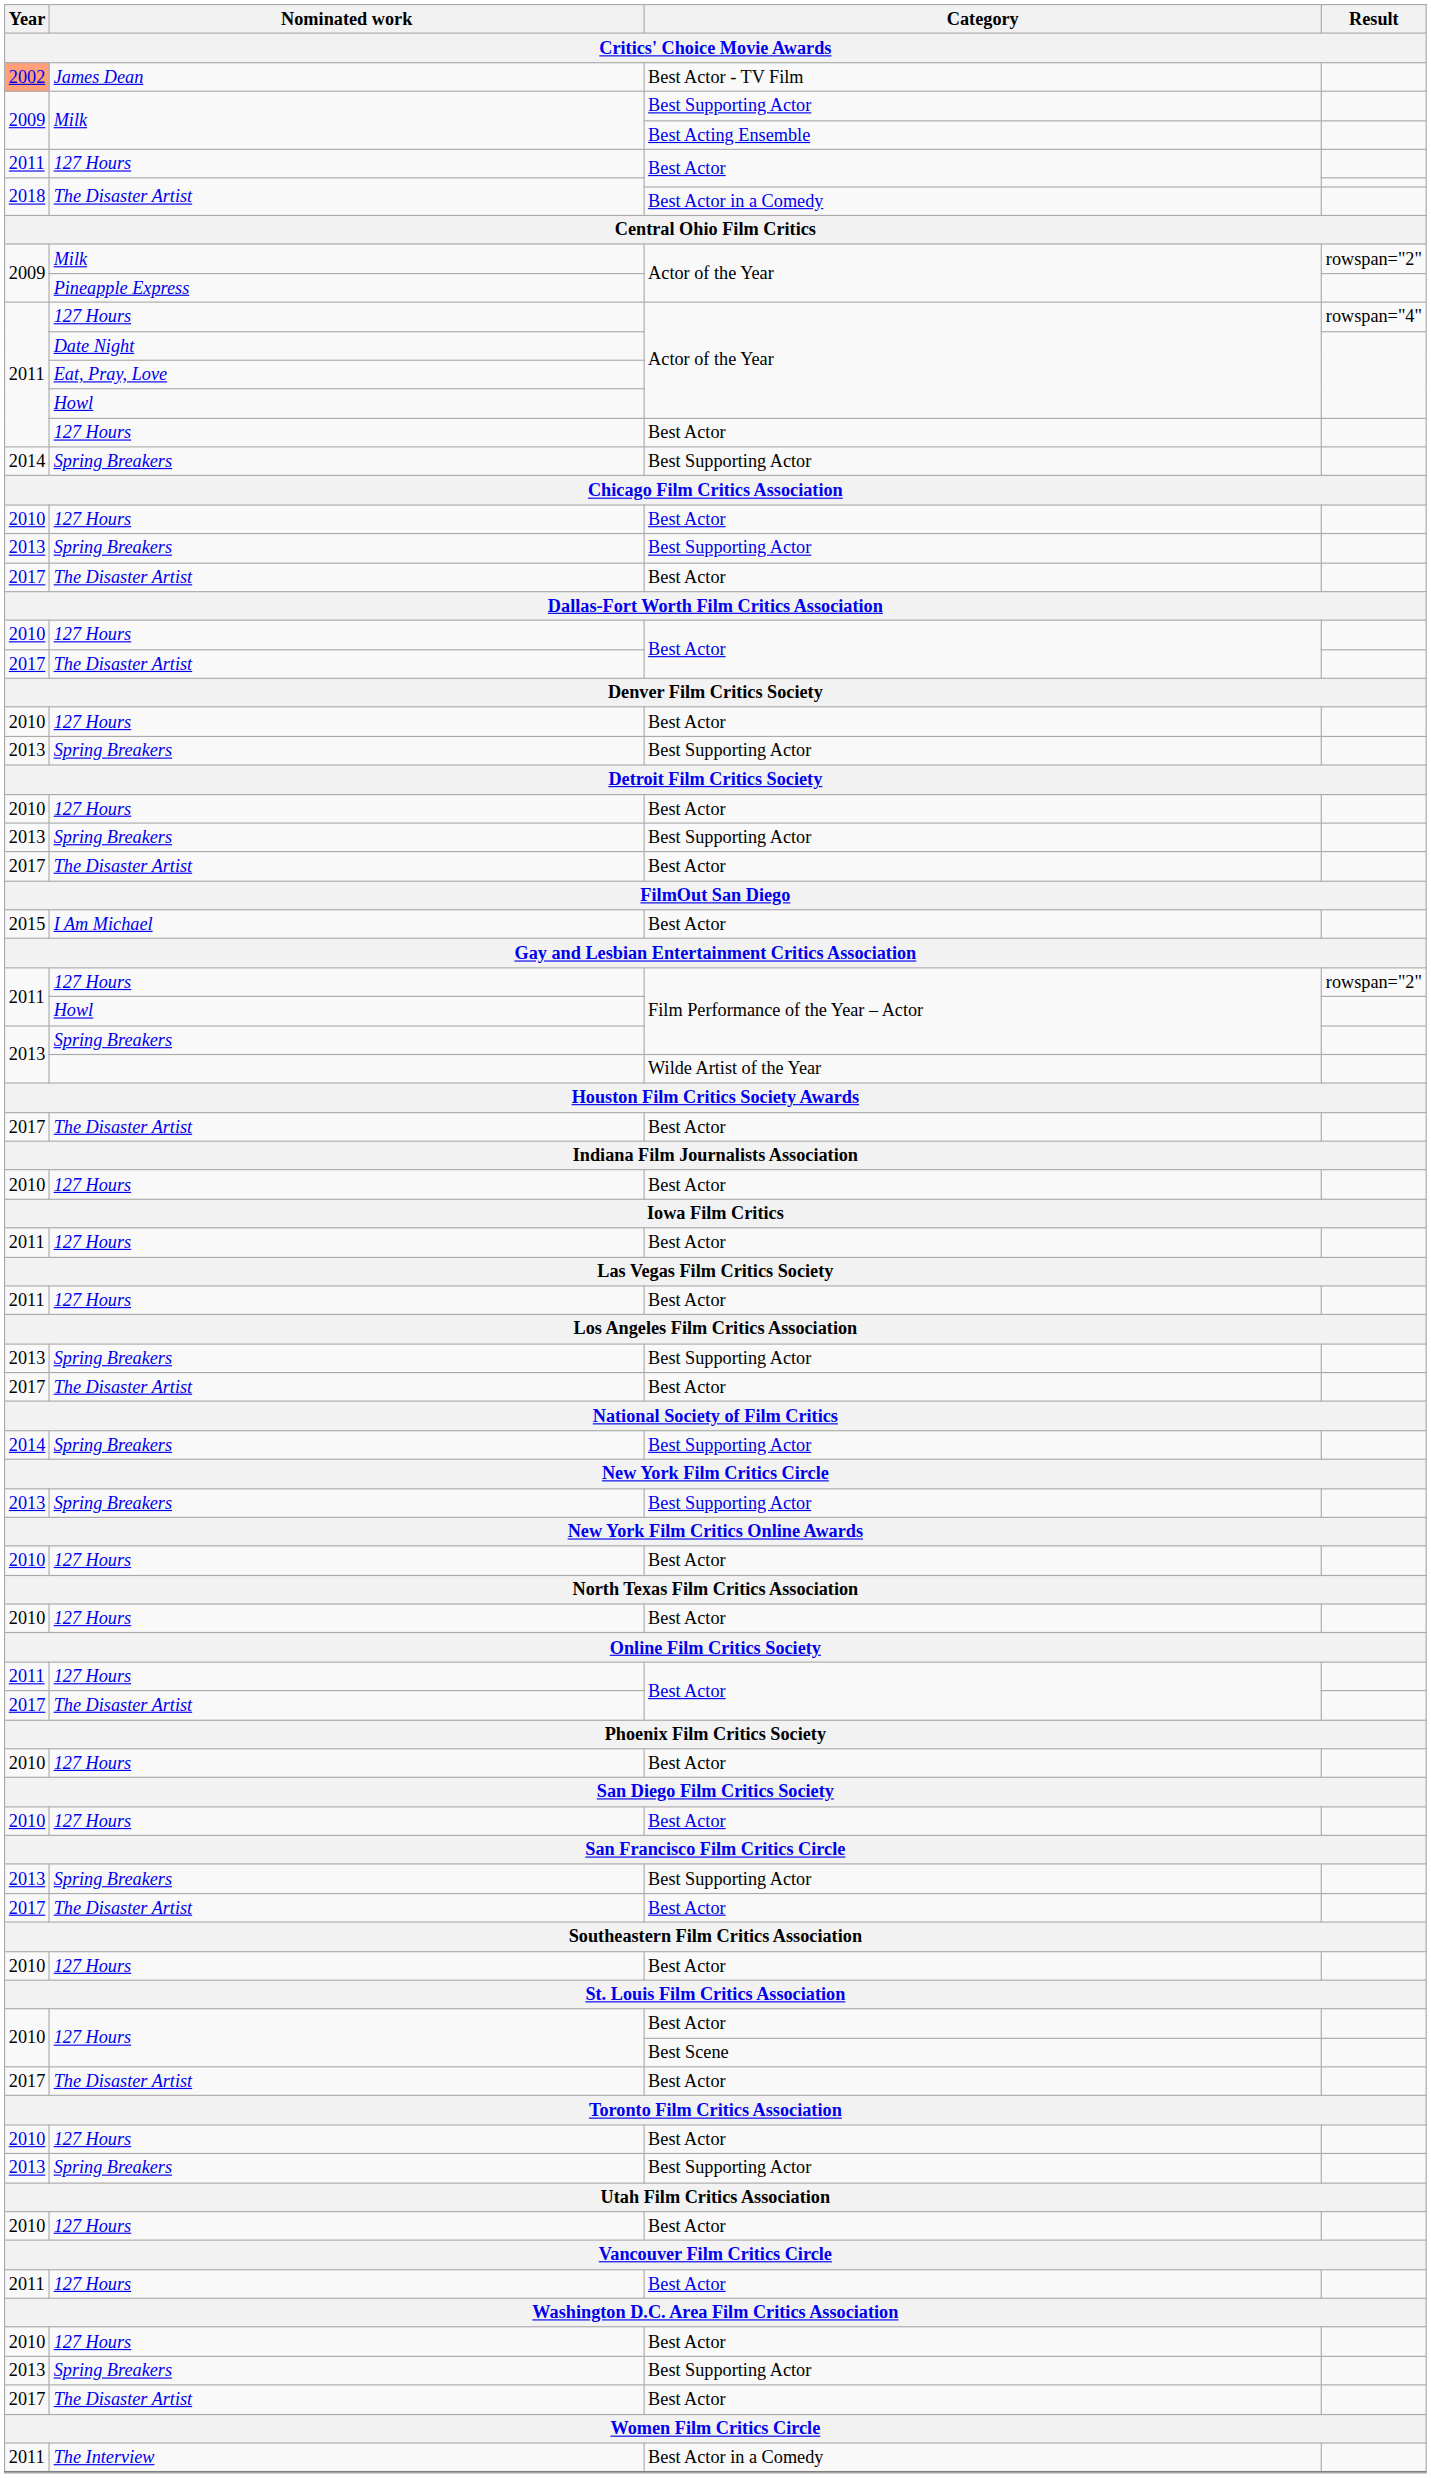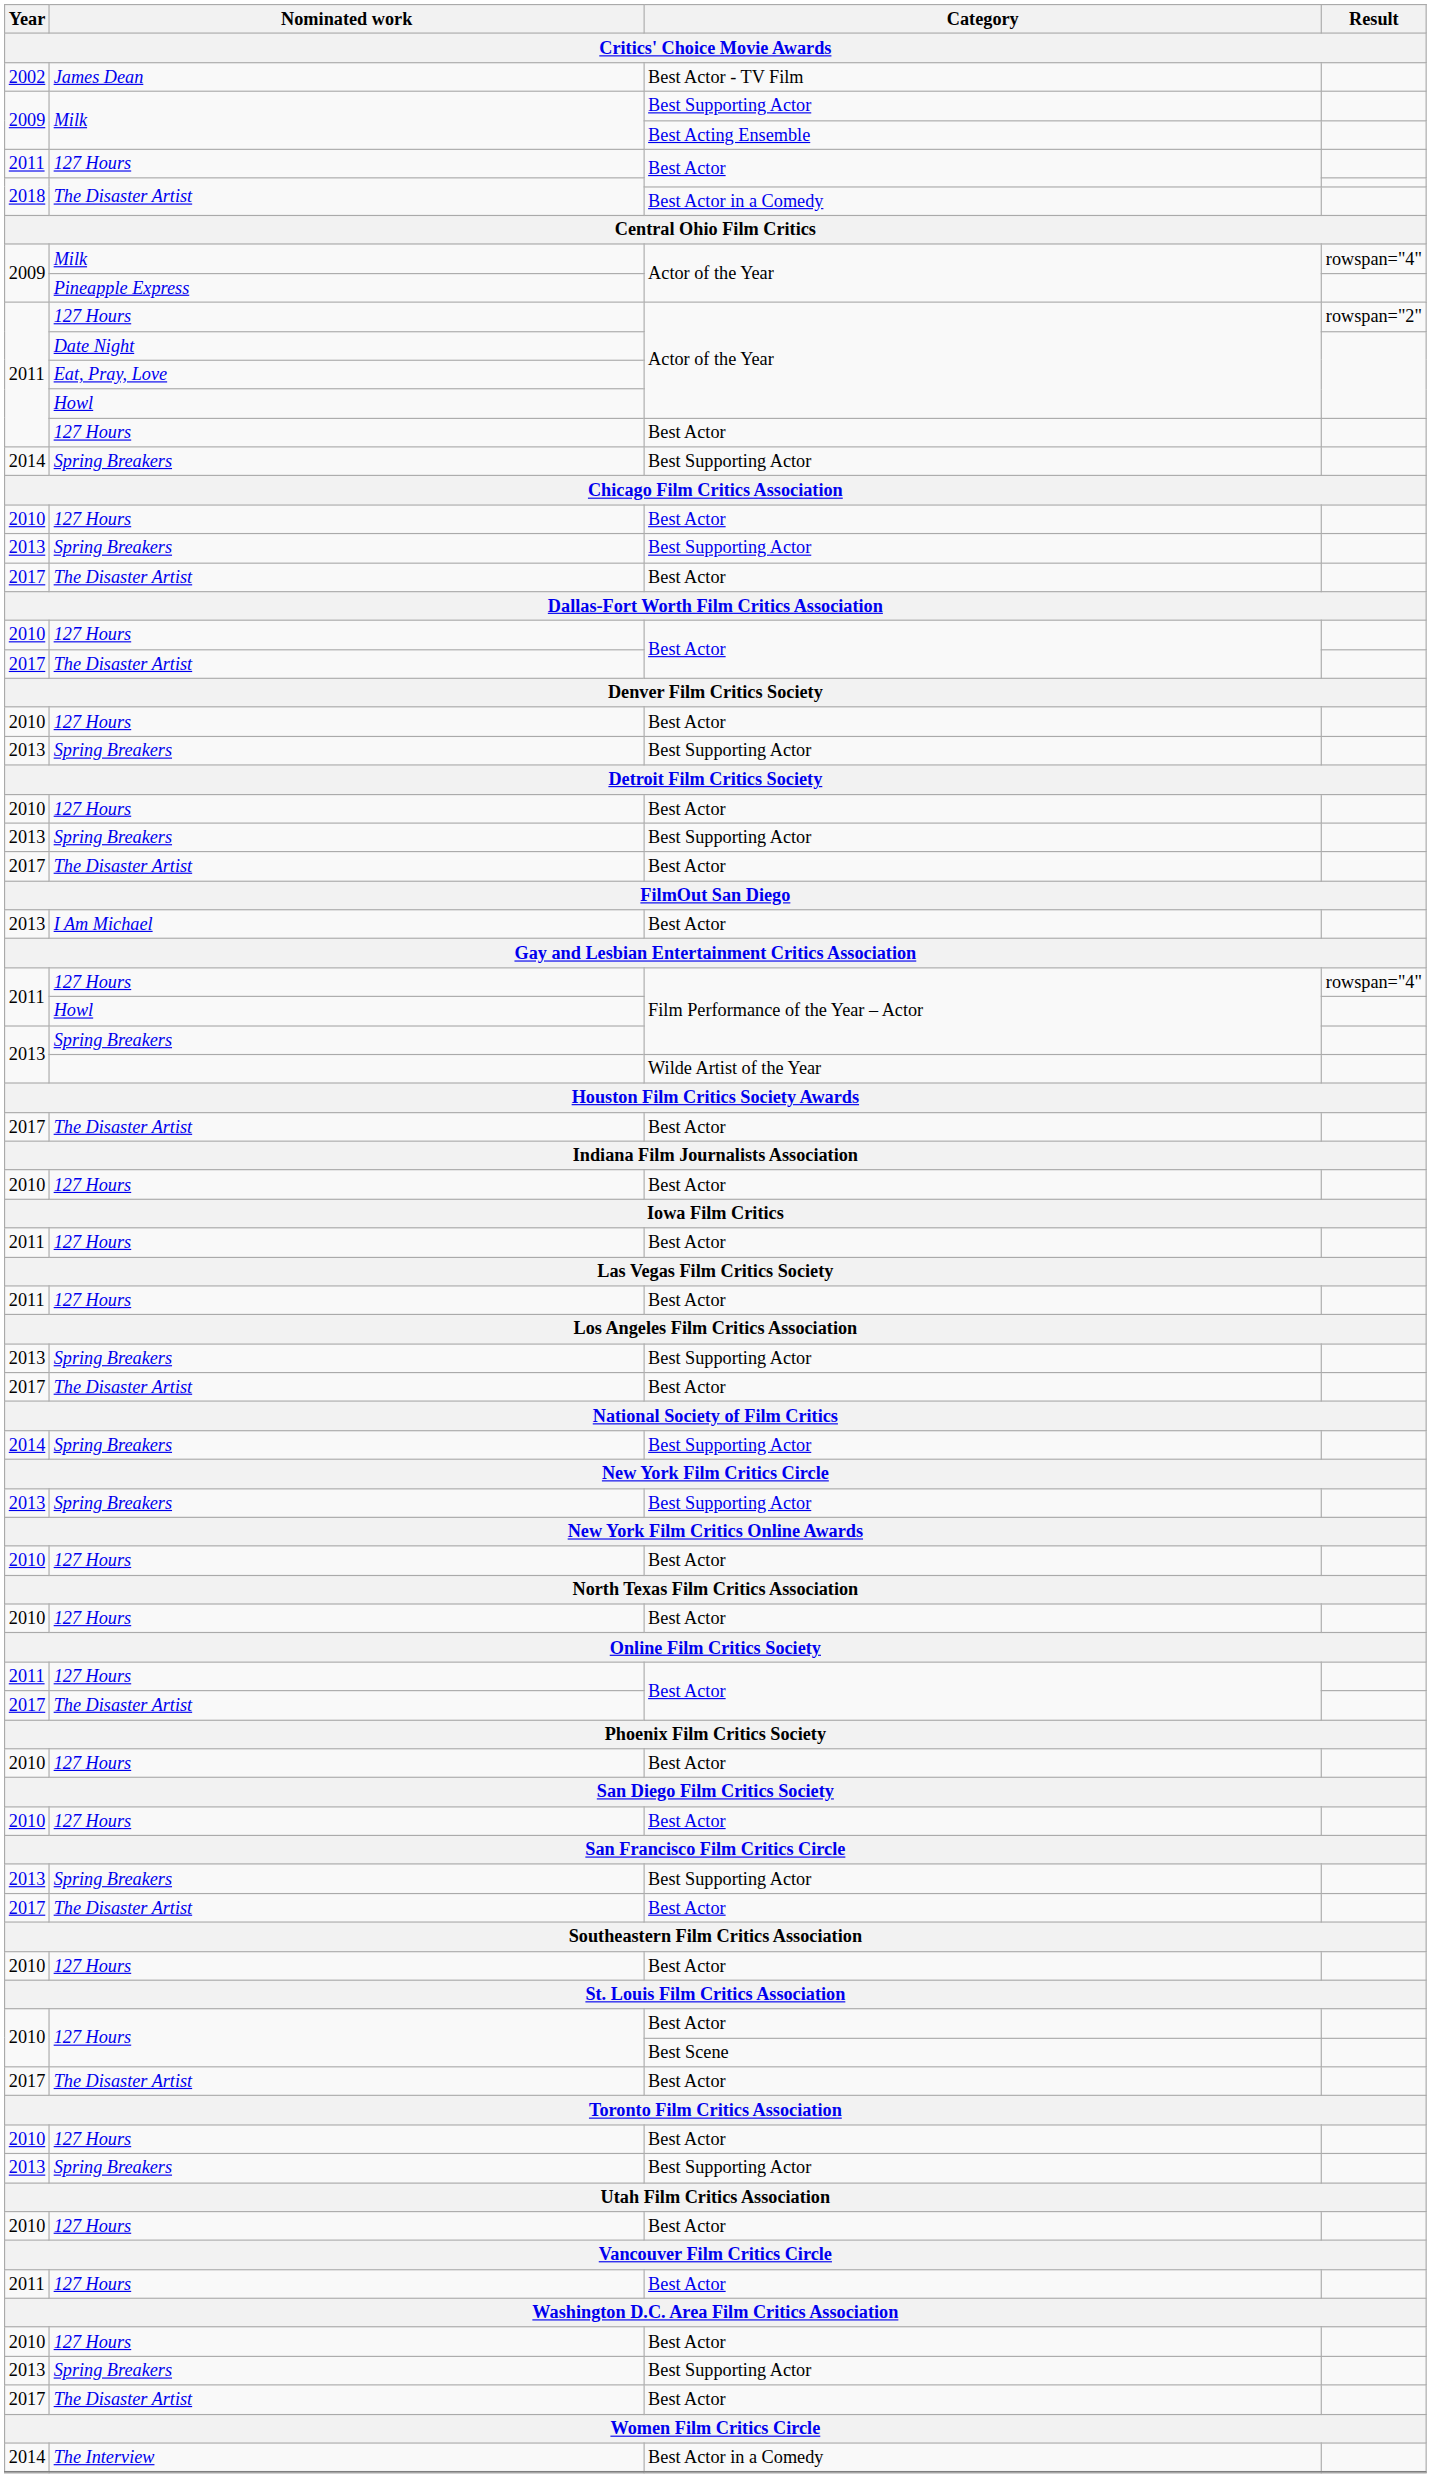(27, 76) lightsalmon background -> (27, 76) no background
(1374, 258) rowspan="2" -> (1374, 258) rowspan="4"
(1374, 316) rowspan="4" -> (1374, 316) rowspan="2"
(27, 924) 2015 -> (27, 924) 2013
(1374, 981) rowspan="2" -> (1374, 981) rowspan="4"
(27, 2457) 2011 -> (27, 2457) 2014
